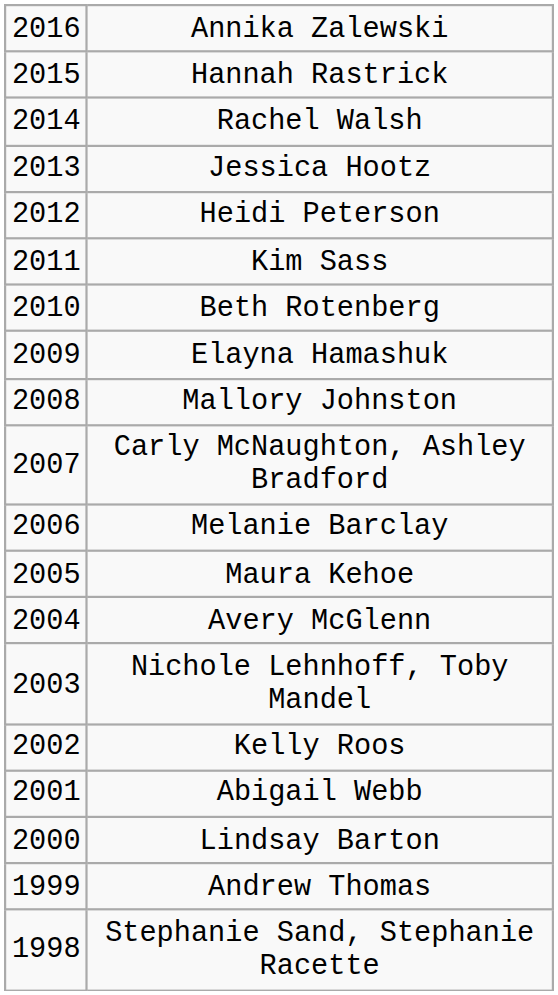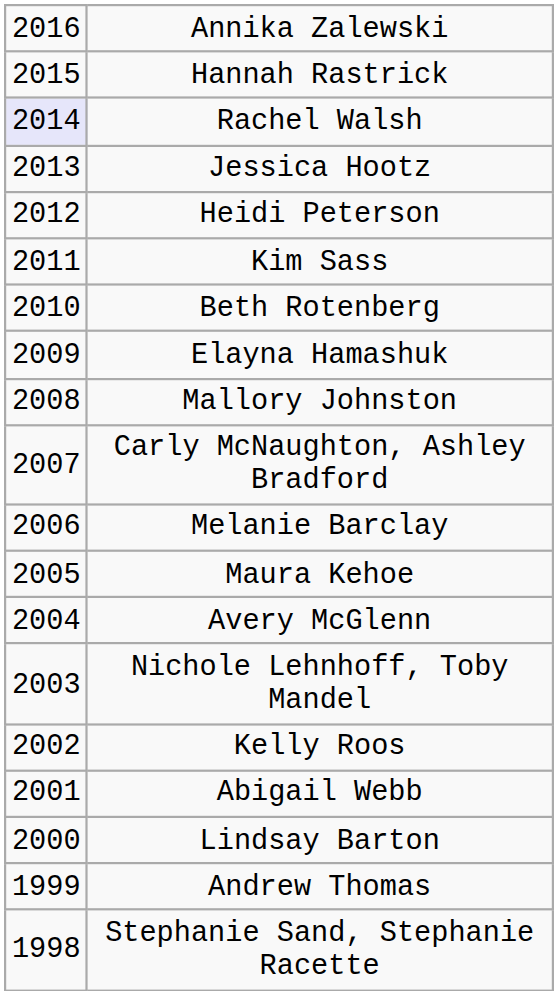(46, 122) no background -> (46, 122) lavender background
